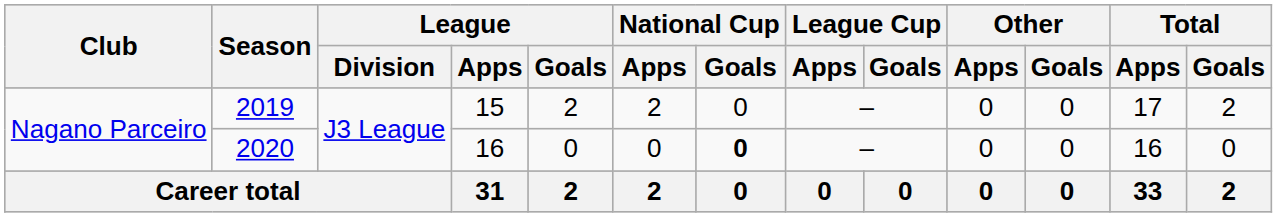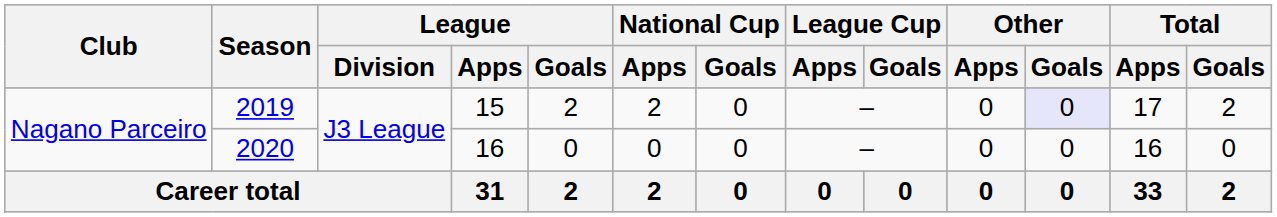(1067, 107) no background -> (1067, 107) lavender background
(741, 149) bold -> (741, 149) normal
